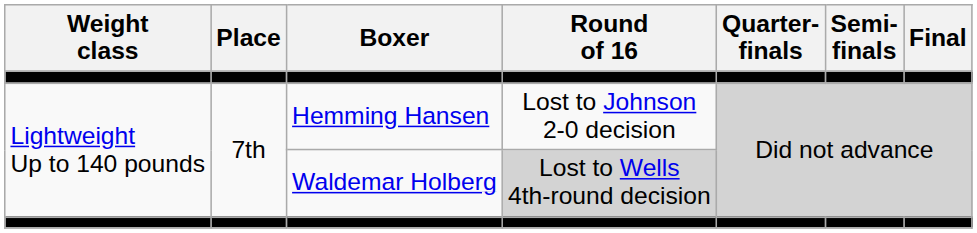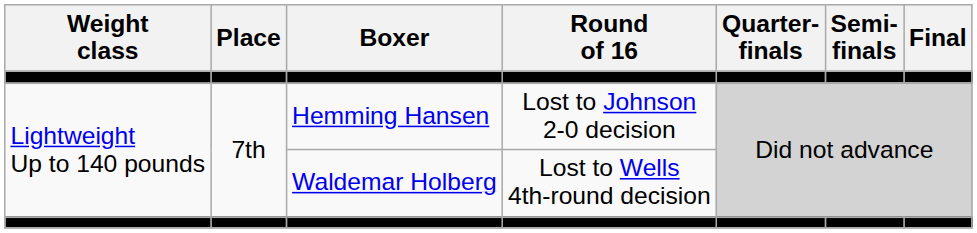(609, 182) lightgrey background -> (609, 182) no background
